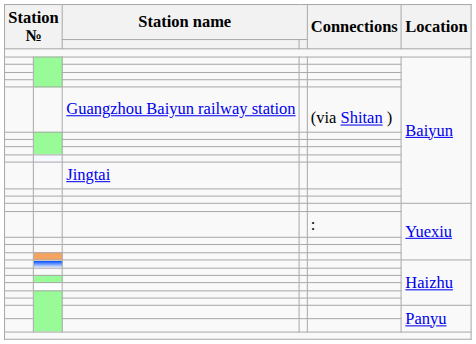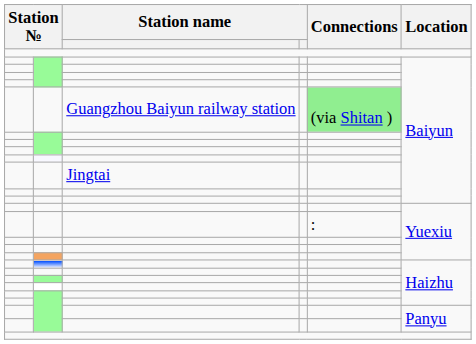(352, 118) no background -> (352, 118) lightgreen background
